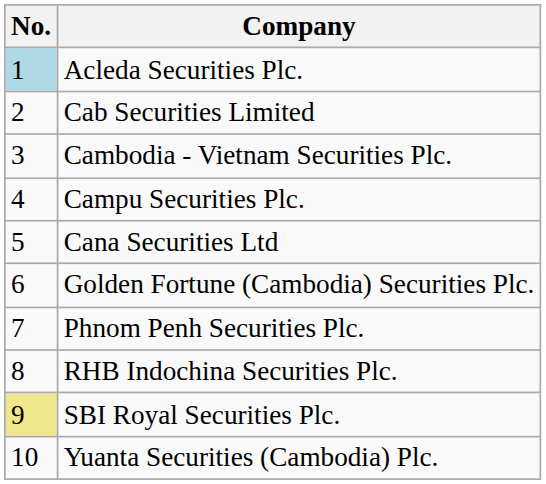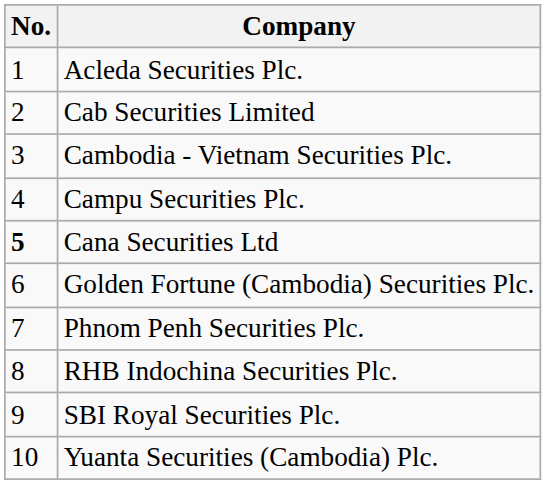(18, 69) lightblue background -> (18, 69) no background
(18, 241) normal -> (18, 241) bold
(18, 414) khaki background -> (18, 414) no background
